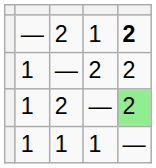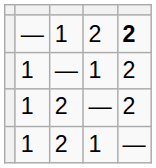(61, 33) 2 -> (61, 33) 1
(95, 33) 1 -> (95, 33) 2
(95, 70) 2 -> (95, 70) 1
(129, 107) lightgreen background -> (129, 107) no background
(61, 143) 1 -> (61, 143) 2
